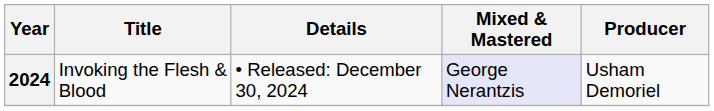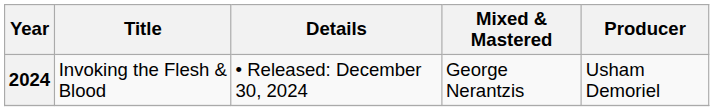(485, 79) lavender background -> (485, 79) no background
